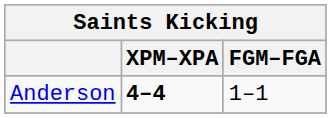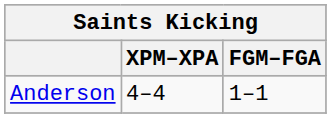(146, 94) bold -> (146, 94) normal
